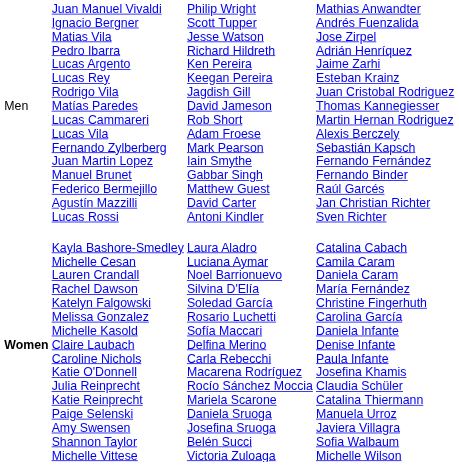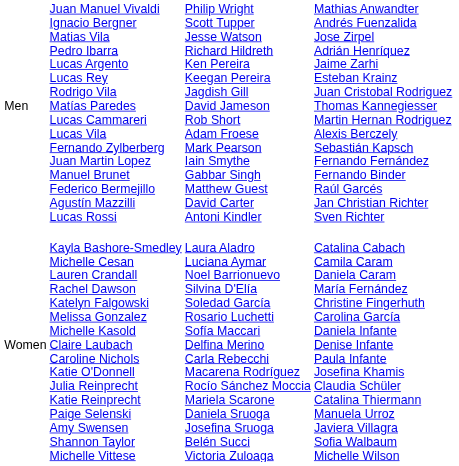(26, 344) bold -> (25, 344) normal
